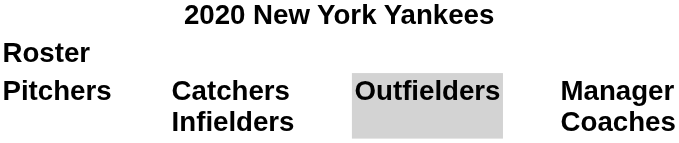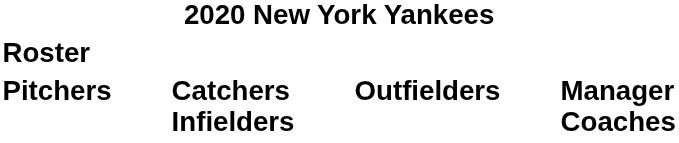(428, 90) lightgrey background -> (428, 90) no background
